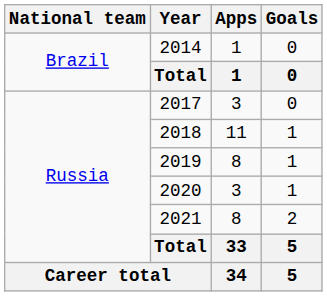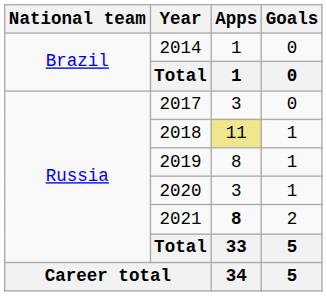(236, 133) no background -> (236, 133) khaki background
(236, 219) normal -> (236, 219) bold
